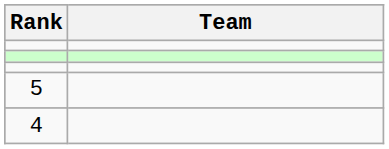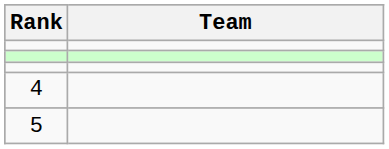(36, 90) 5 -> (36, 90) 4
(36, 126) 4 -> (36, 126) 5
